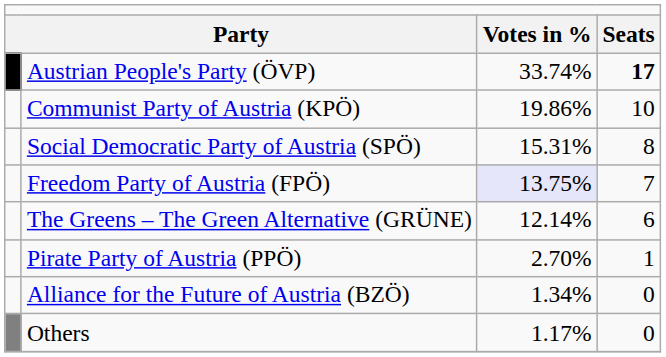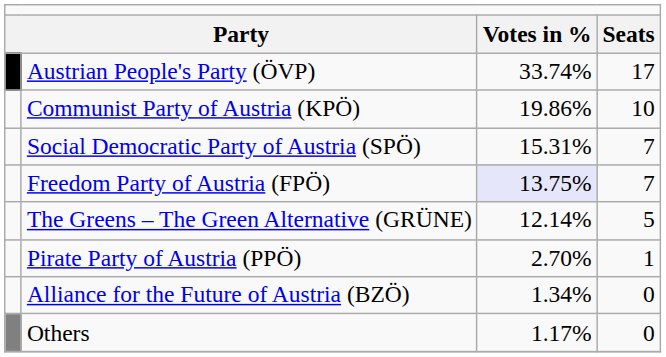(643, 71) bold -> (643, 71) normal
(649, 145) 8 -> (649, 145) 7
(649, 220) 6 -> (649, 220) 5
